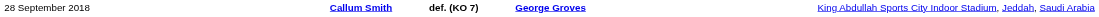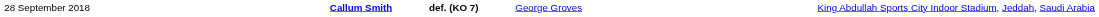(551, 7) bold -> (549, 7) normal
